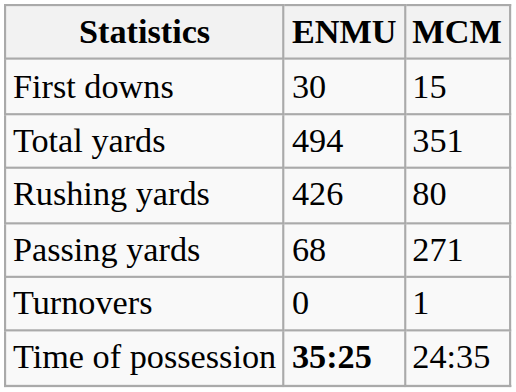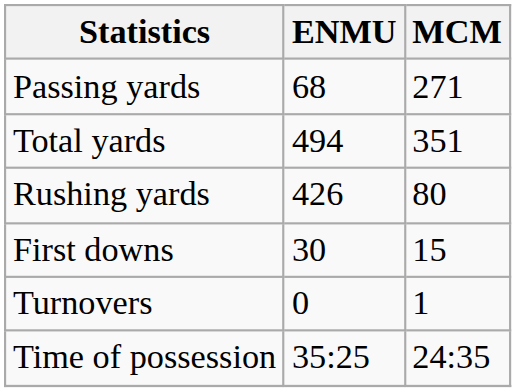rows swapped: (93, 85) <-> (107, 248)
(332, 357) bold -> (331, 357) normal
